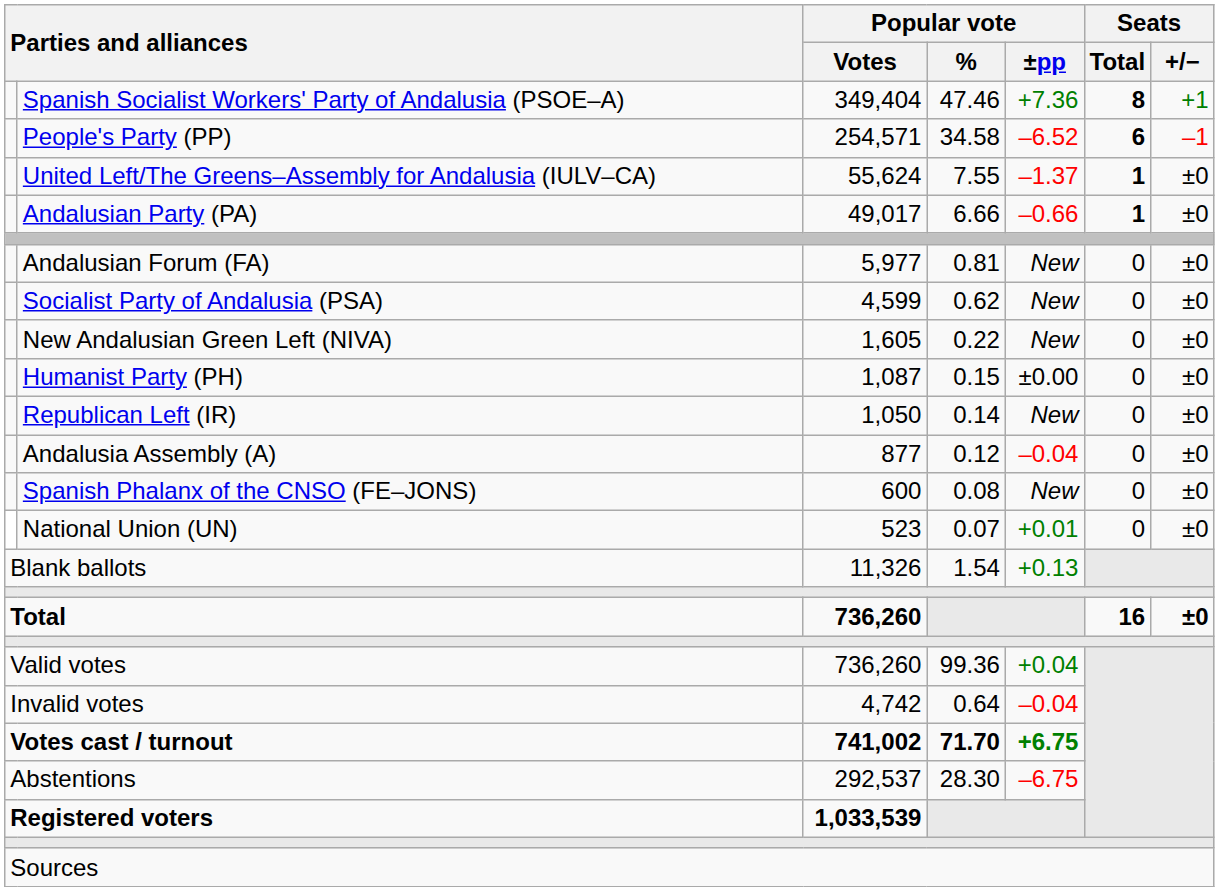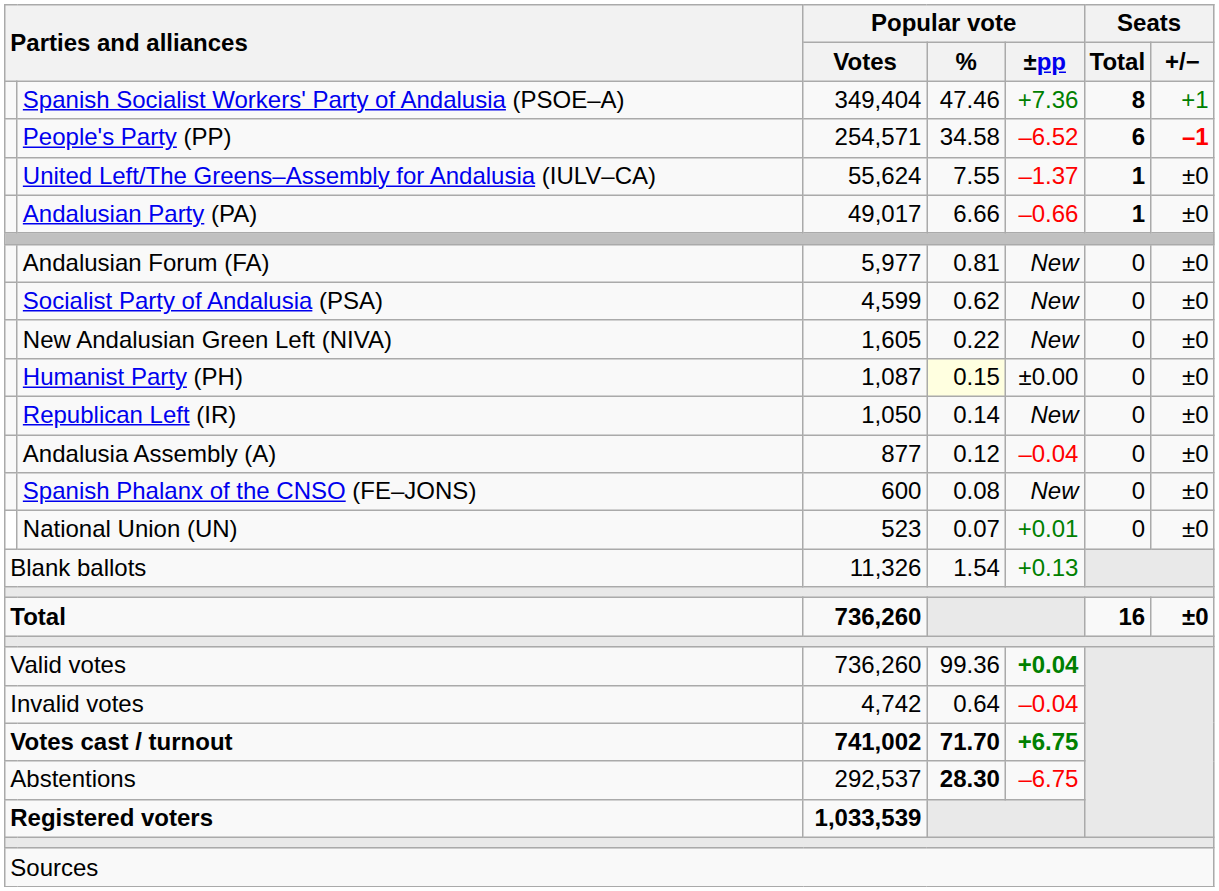(1195, 137) normal -> (1195, 137) bold
(977, 377) no background -> (977, 377) lightyellow background
(1048, 665) normal -> (1048, 665) bold
(970, 779) normal -> (970, 779) bold
